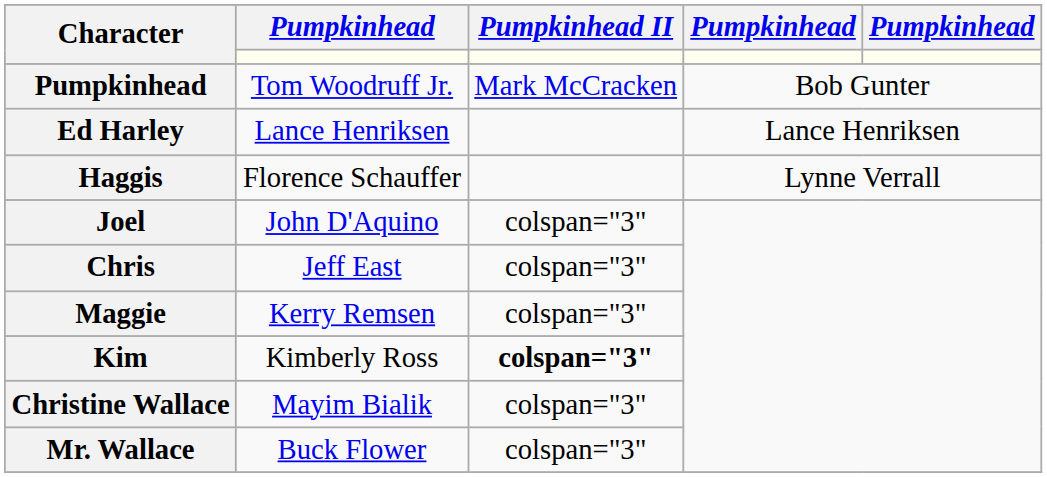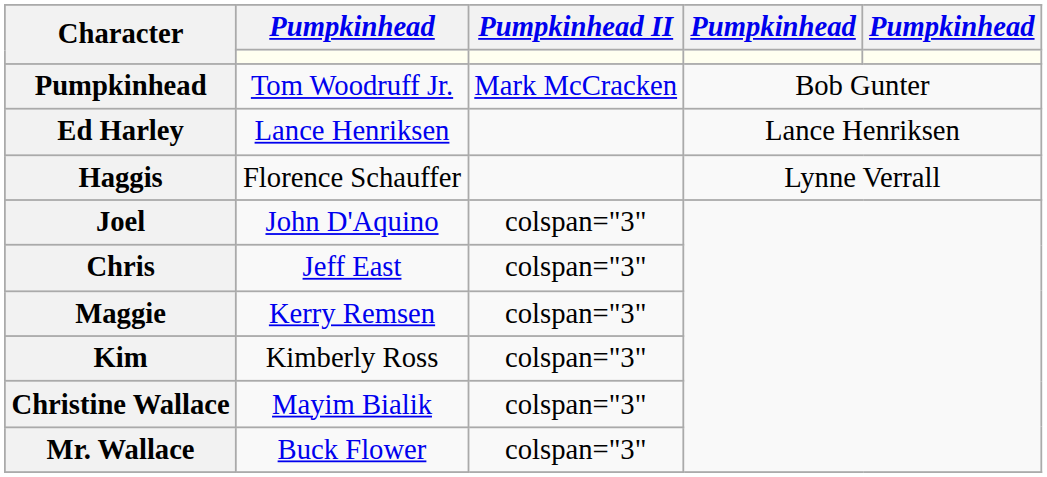(576, 358) bold -> (576, 358) normal
